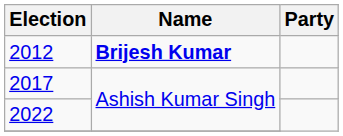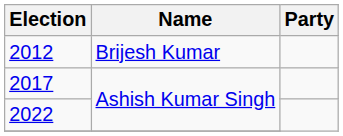(163, 51) bold -> (158, 51) normal
